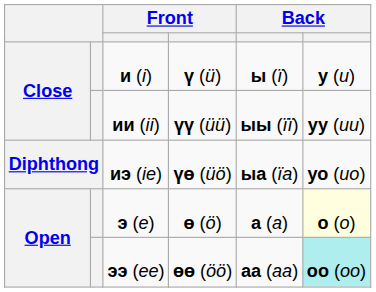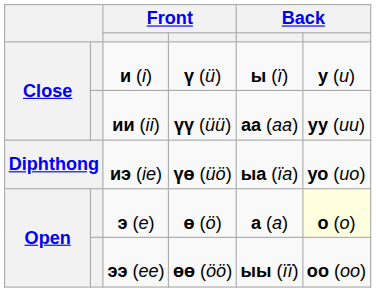(270, 125) ыы (ïï) -> (270, 125) аа (aa)
(270, 272) аа (aa) -> (270, 272) ыы (ïï)
(336, 272) paleturquoise background -> (336, 272) no background
